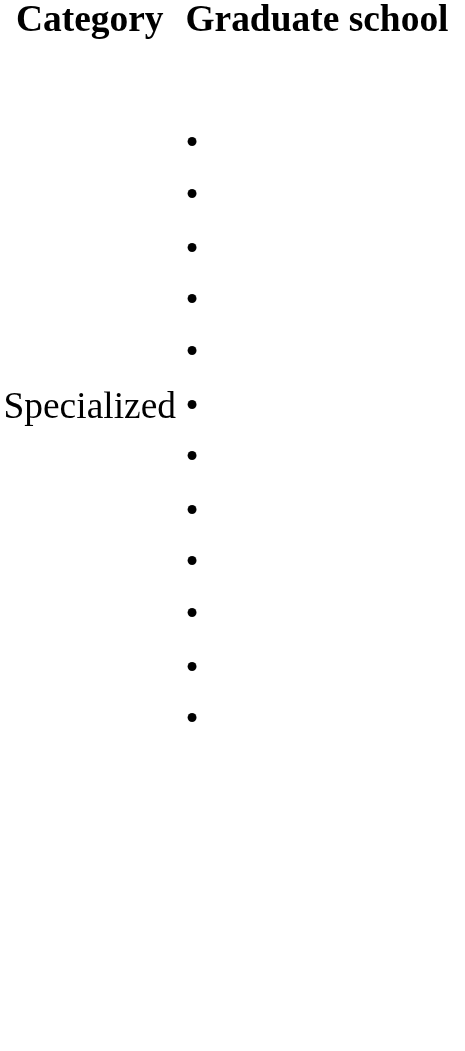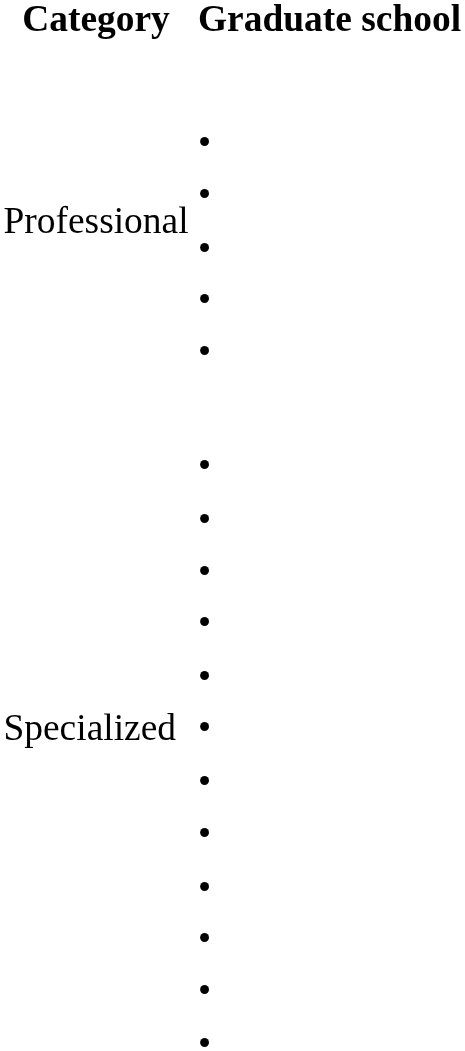+ row: (96, 221)
